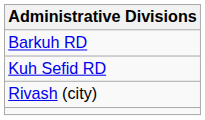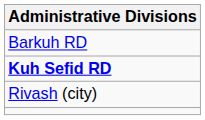(57, 68) normal -> (60, 68) bold
